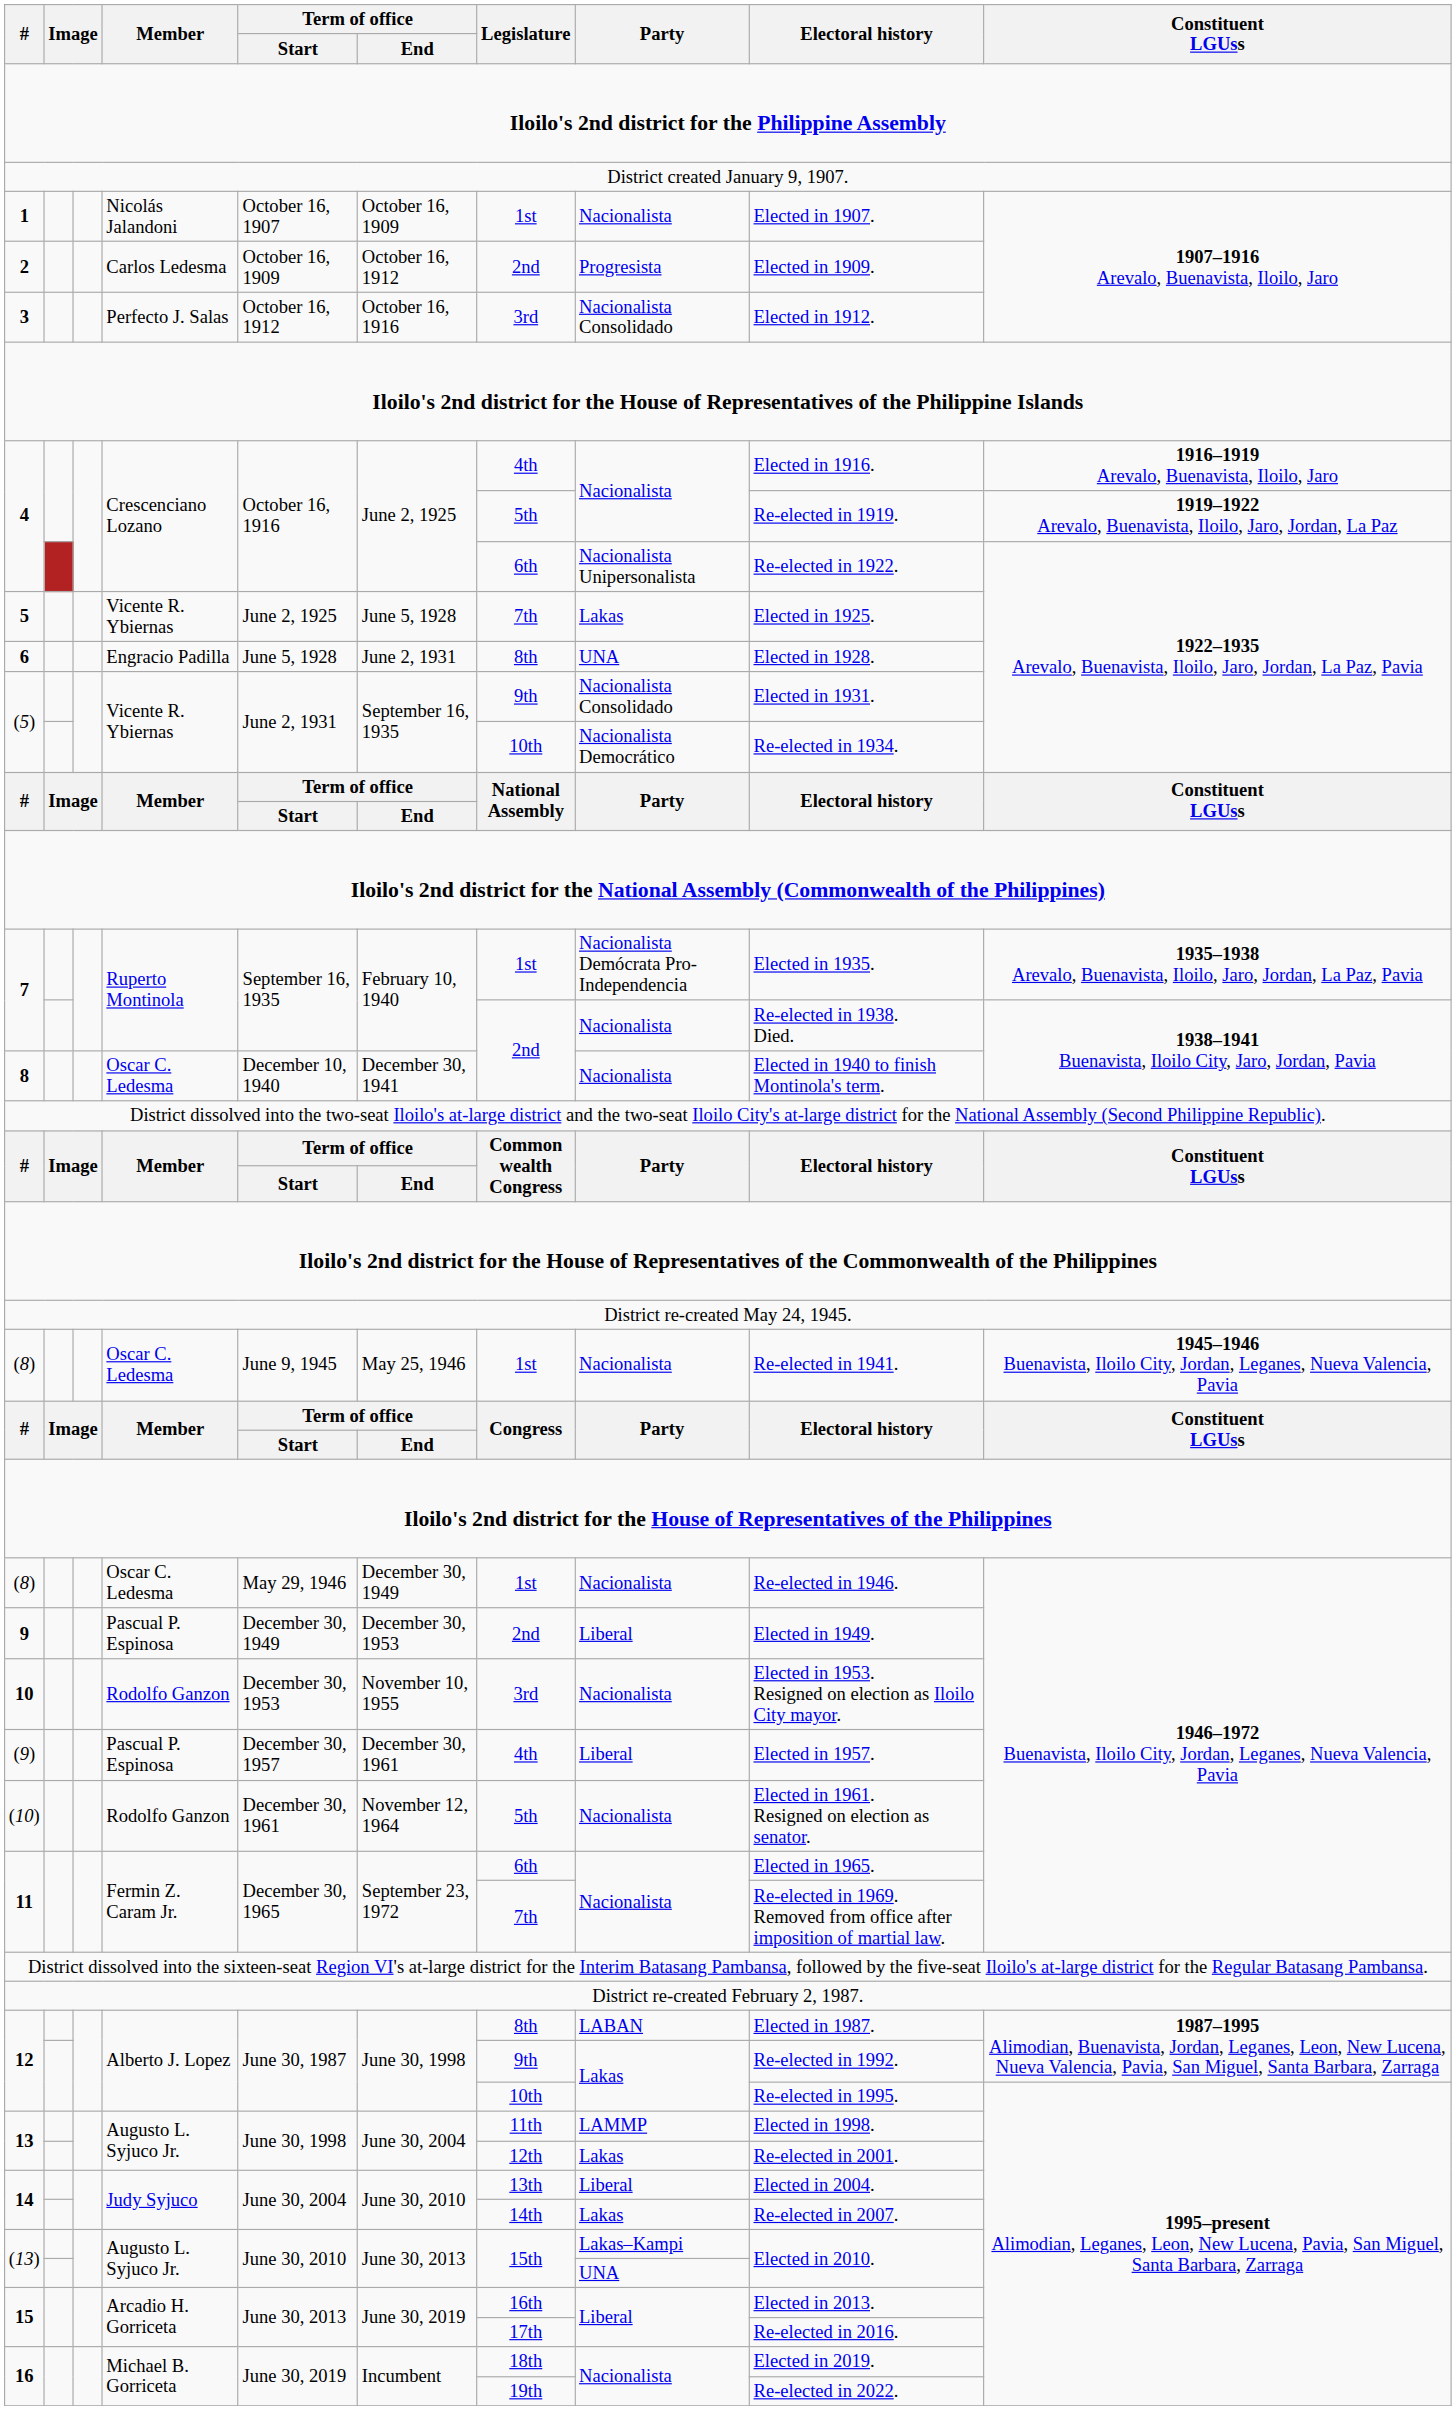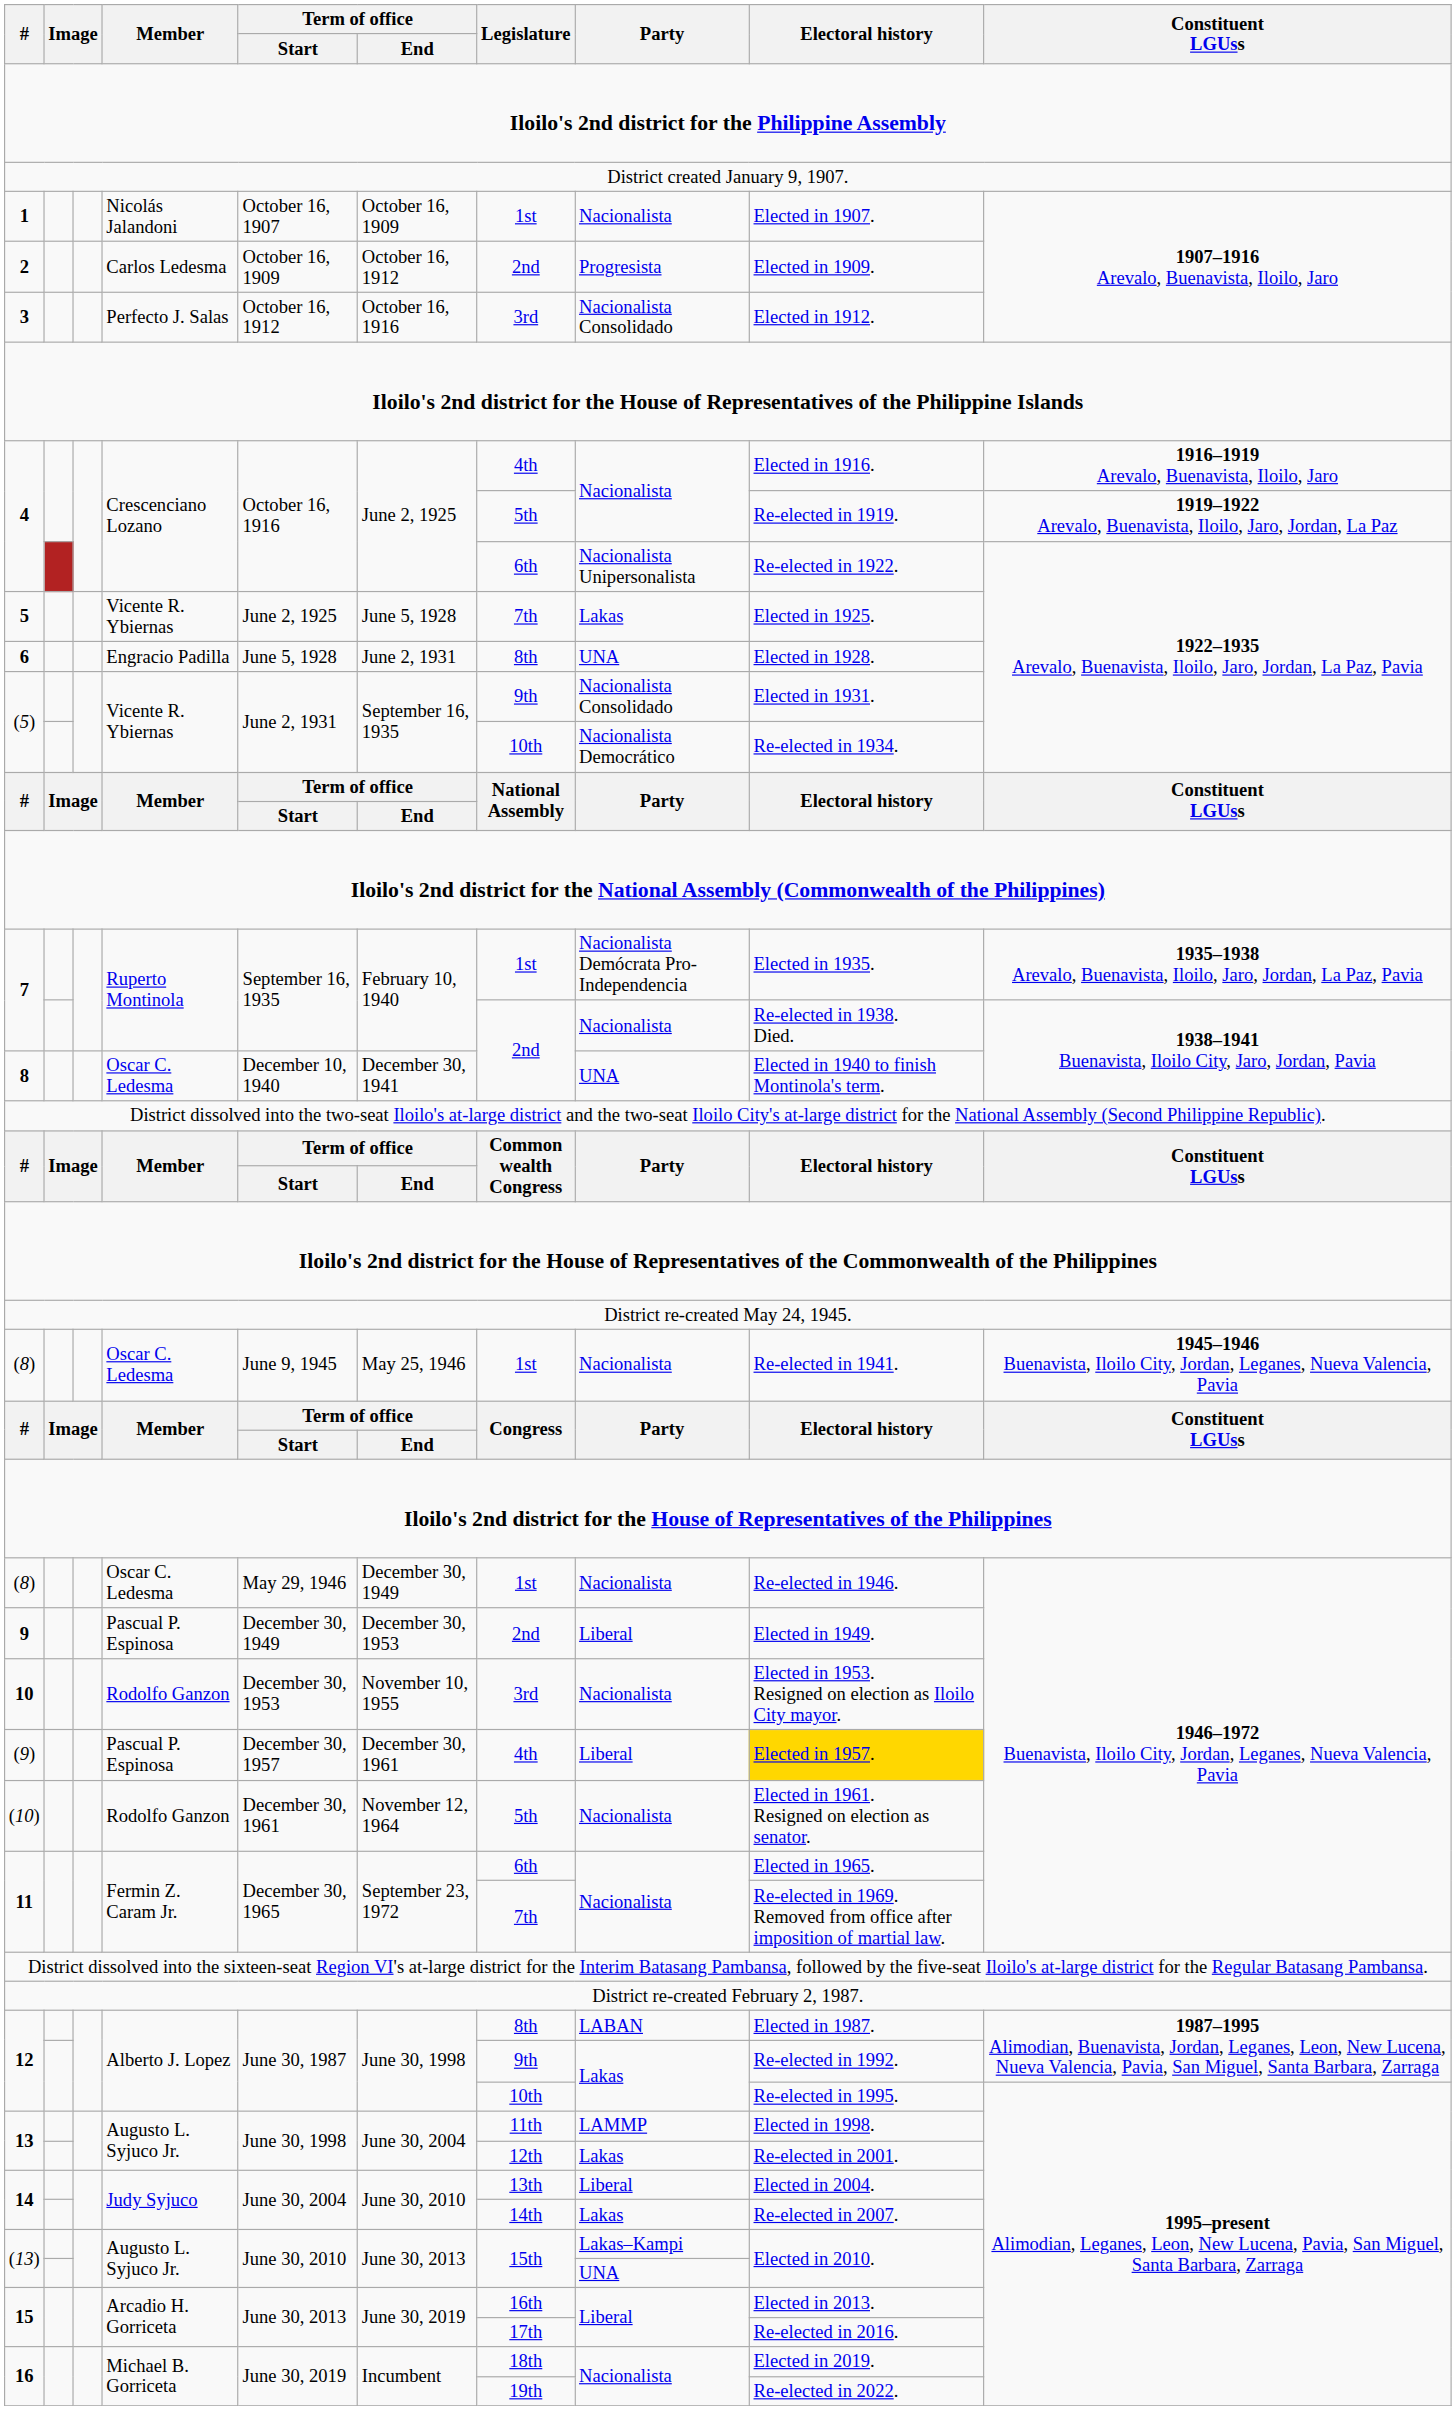(625, 1075) Nacionalista -> (599, 1075) UNA
(814, 1754) no background -> (814, 1754) gold background
